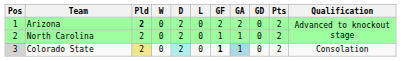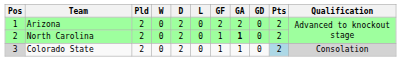(142, 24) bold -> (142, 24) normal
(240, 37) normal -> (240, 37) bold
(142, 50) khaki background -> (142, 50) no background
(181, 50) paleturquoise background -> (181, 50) no background
(220, 50) bold -> (220, 50) normal
(240, 50) lightblue background -> (240, 50) no background
(279, 50) no background -> (279, 50) lightblue background
(342, 50) no background -> (342, 50) lightgrey background
